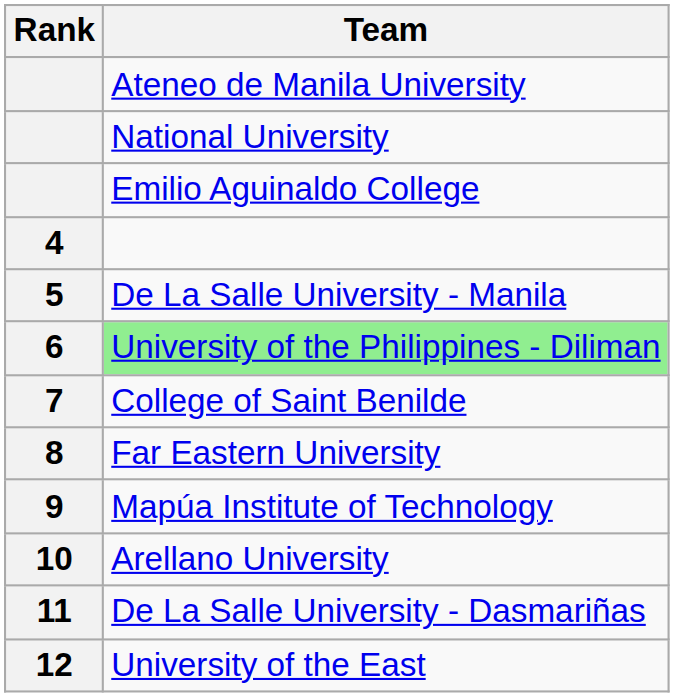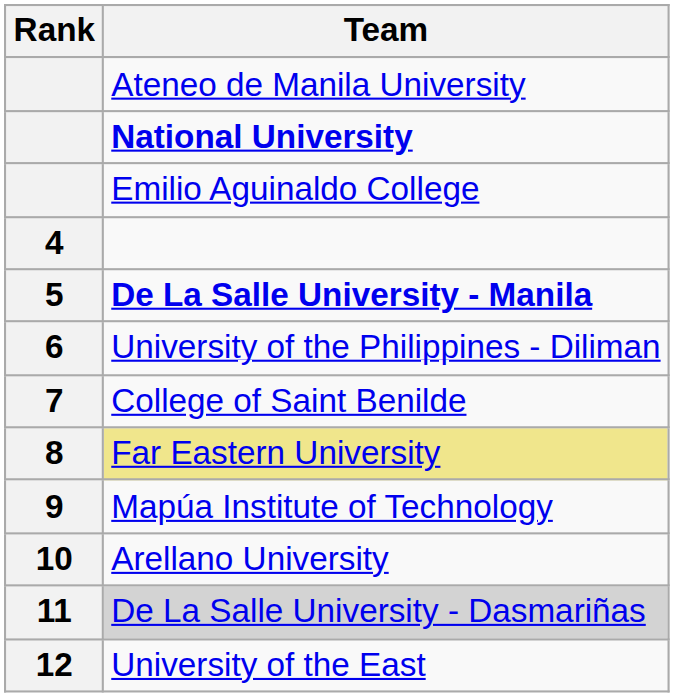(250, 136) normal -> (262, 136) bold
(339, 294) normal -> (352, 294) bold
(386, 347) lightgreen background -> (386, 347) no background
(276, 453) no background -> (276, 453) khaki background
(379, 611) no background -> (379, 611) lightgrey background
